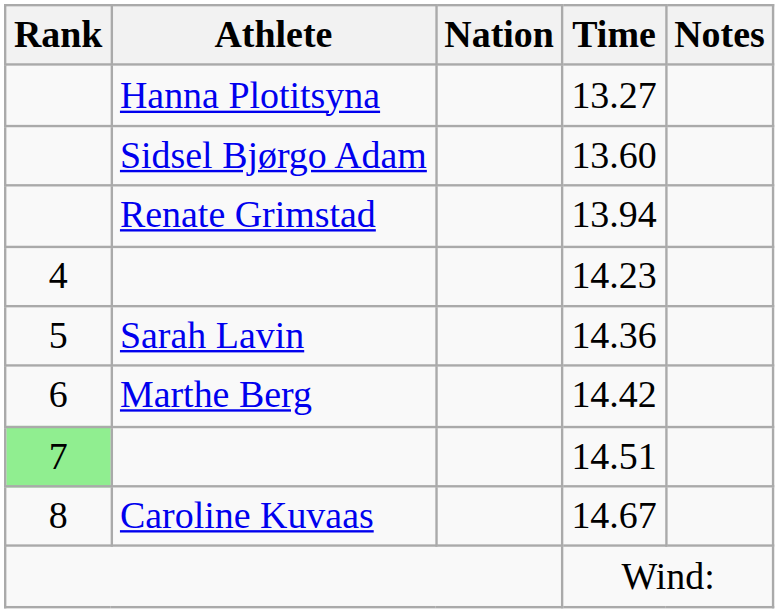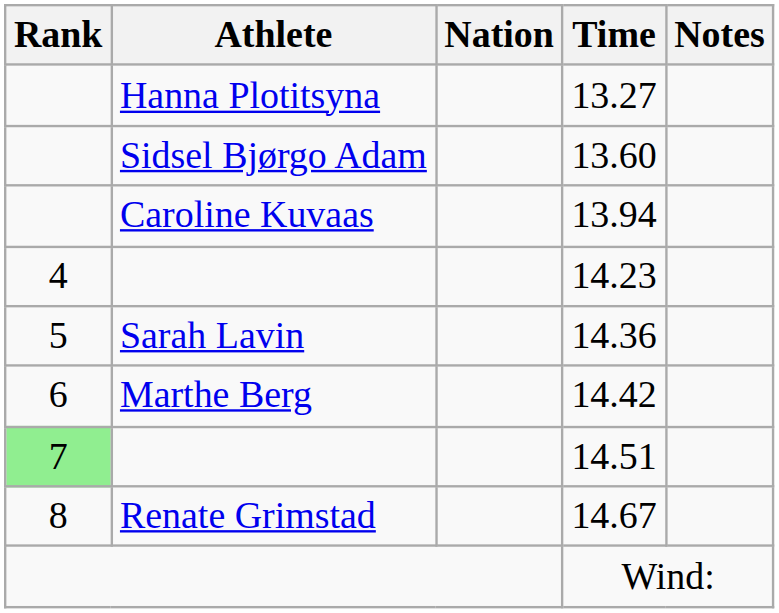(248, 214) Renate Grimstad -> (247, 214) Caroline Kuvaas
(247, 515) Caroline Kuvaas -> (248, 515) Renate Grimstad
